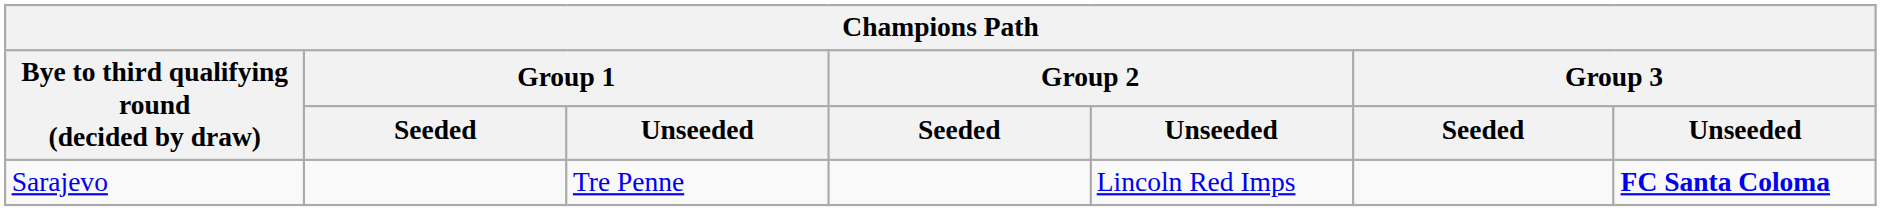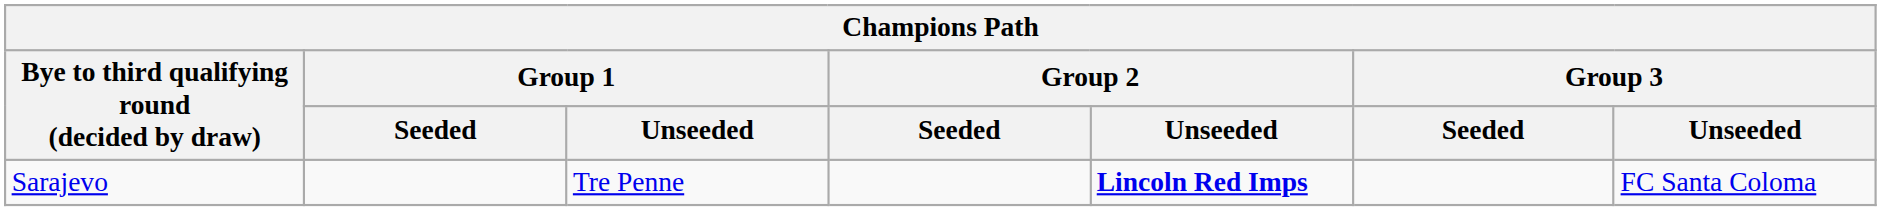(1196, 182) normal -> (1202, 182) bold
(1725, 182) bold -> (1718, 182) normal
